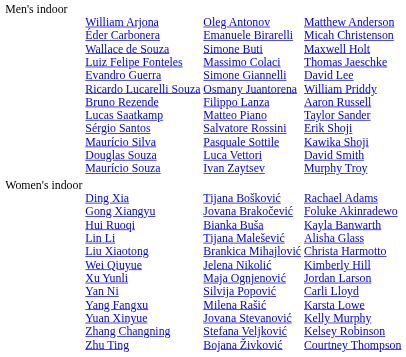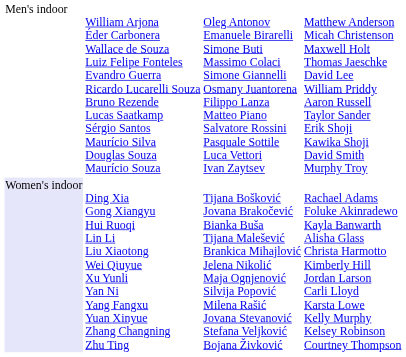(44, 185) no background -> (44, 185) lavender background
